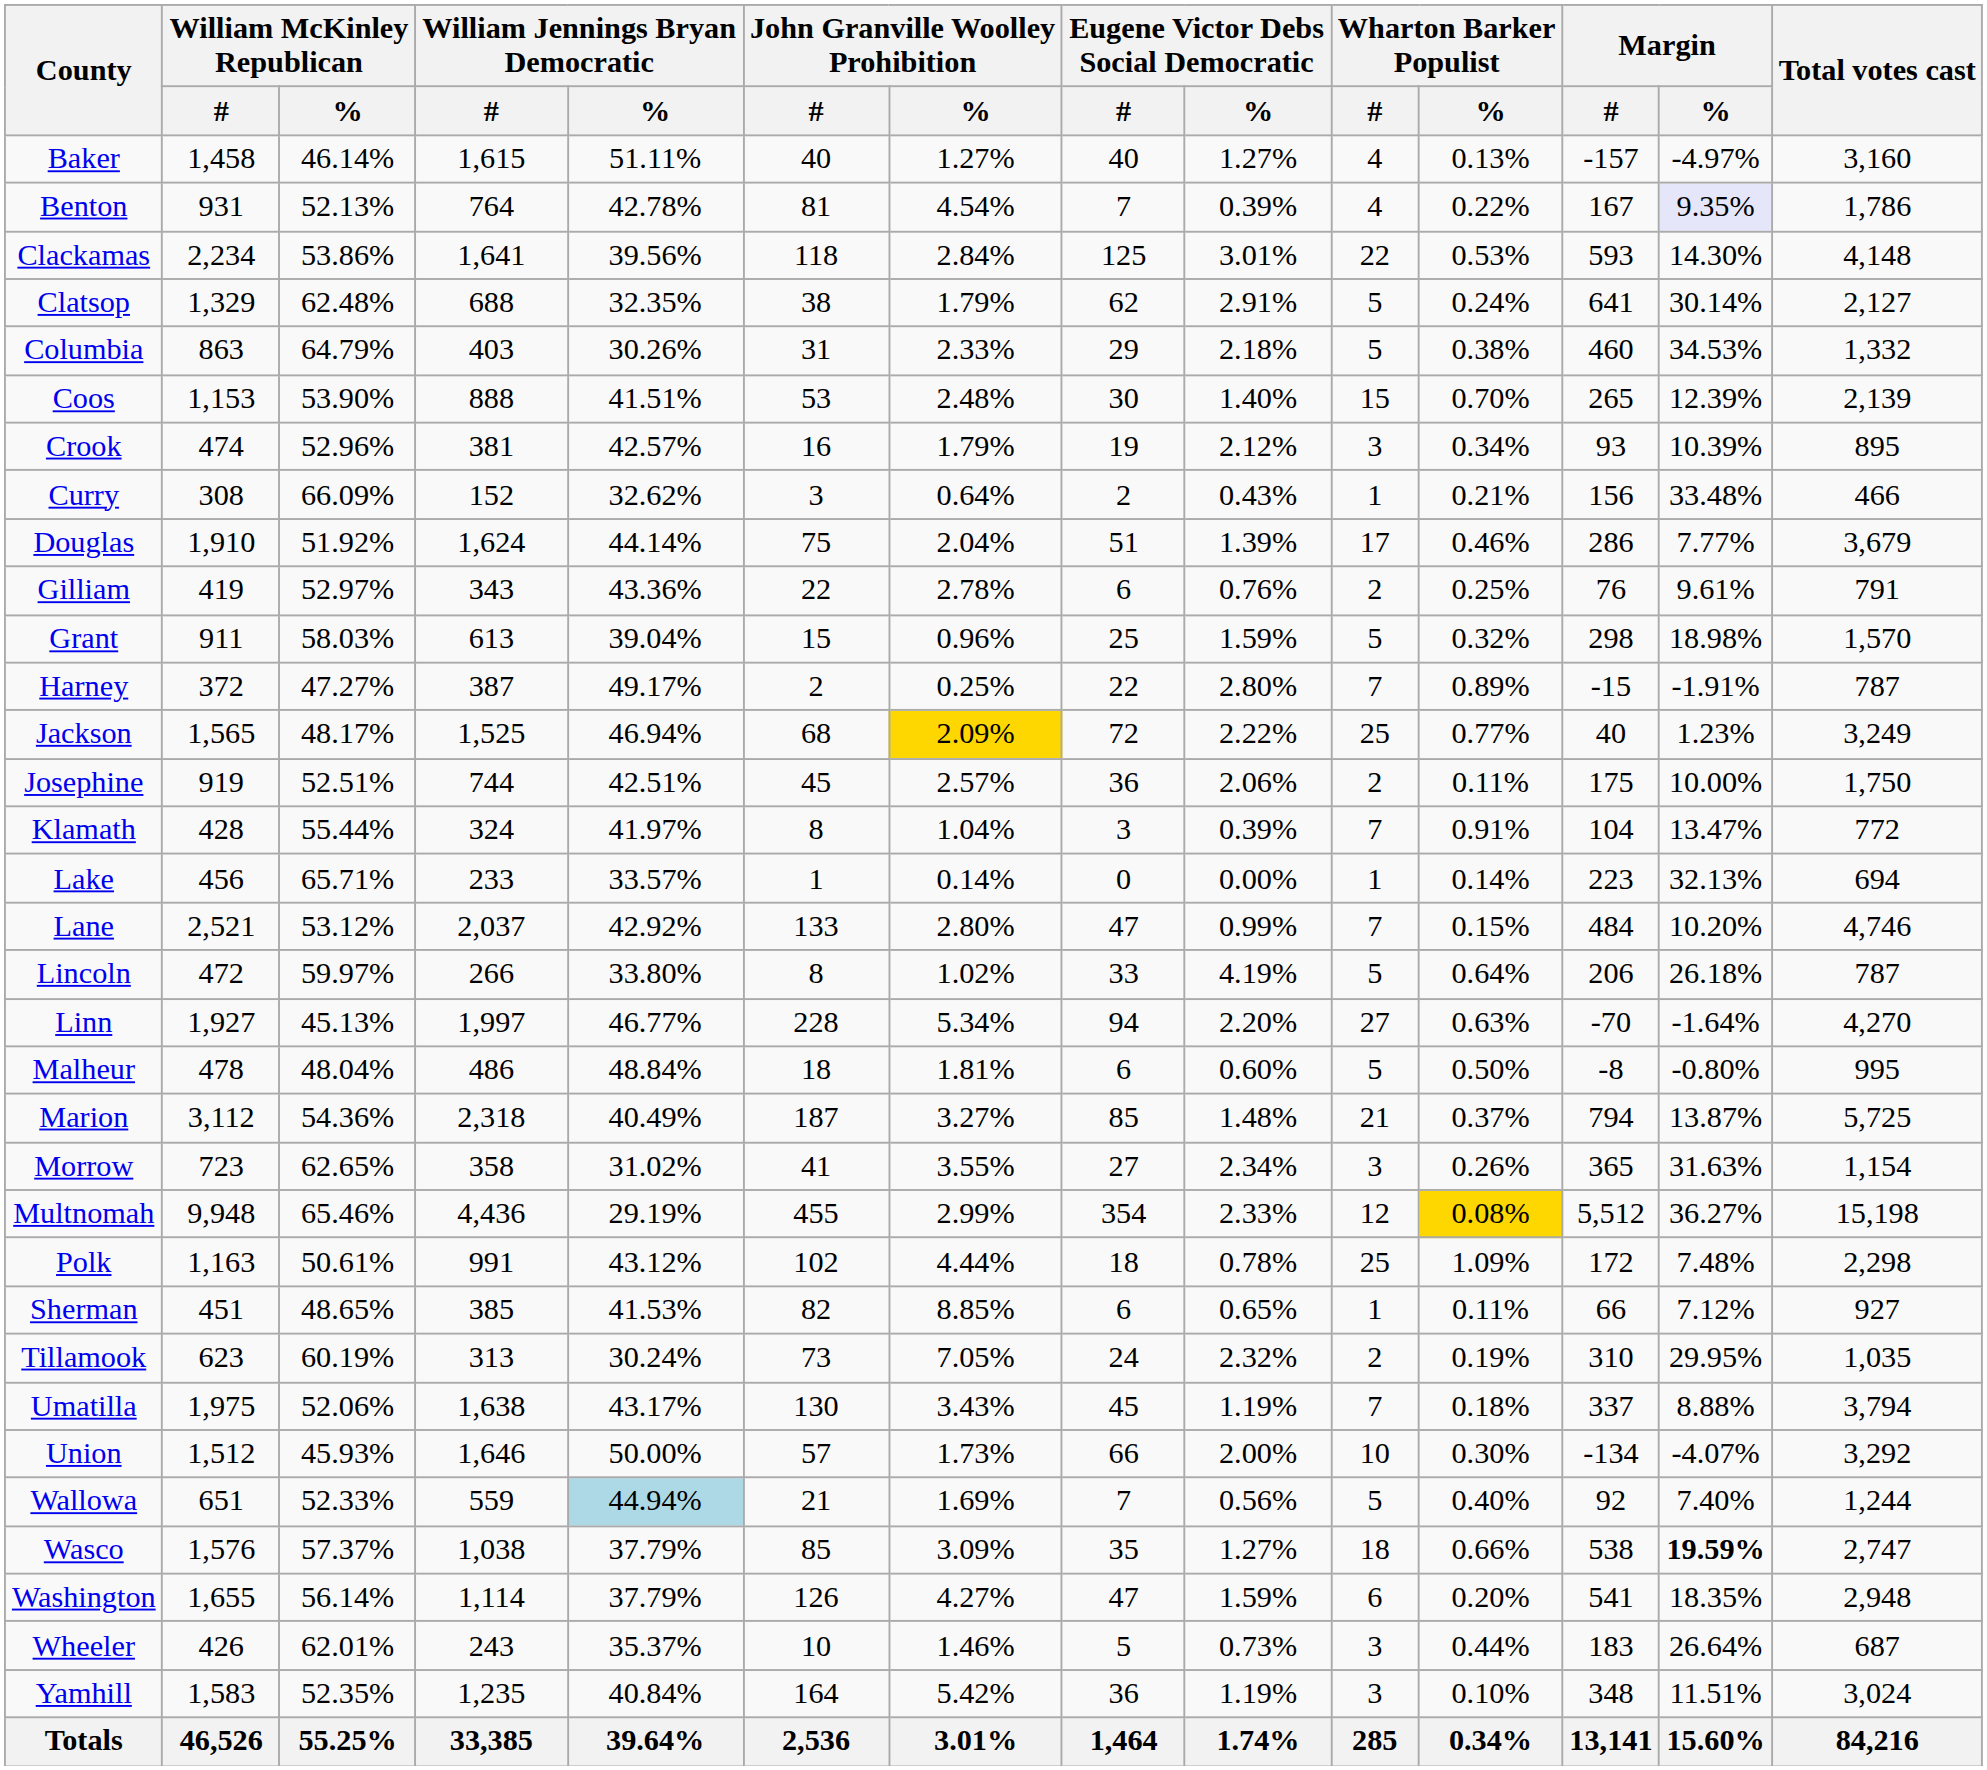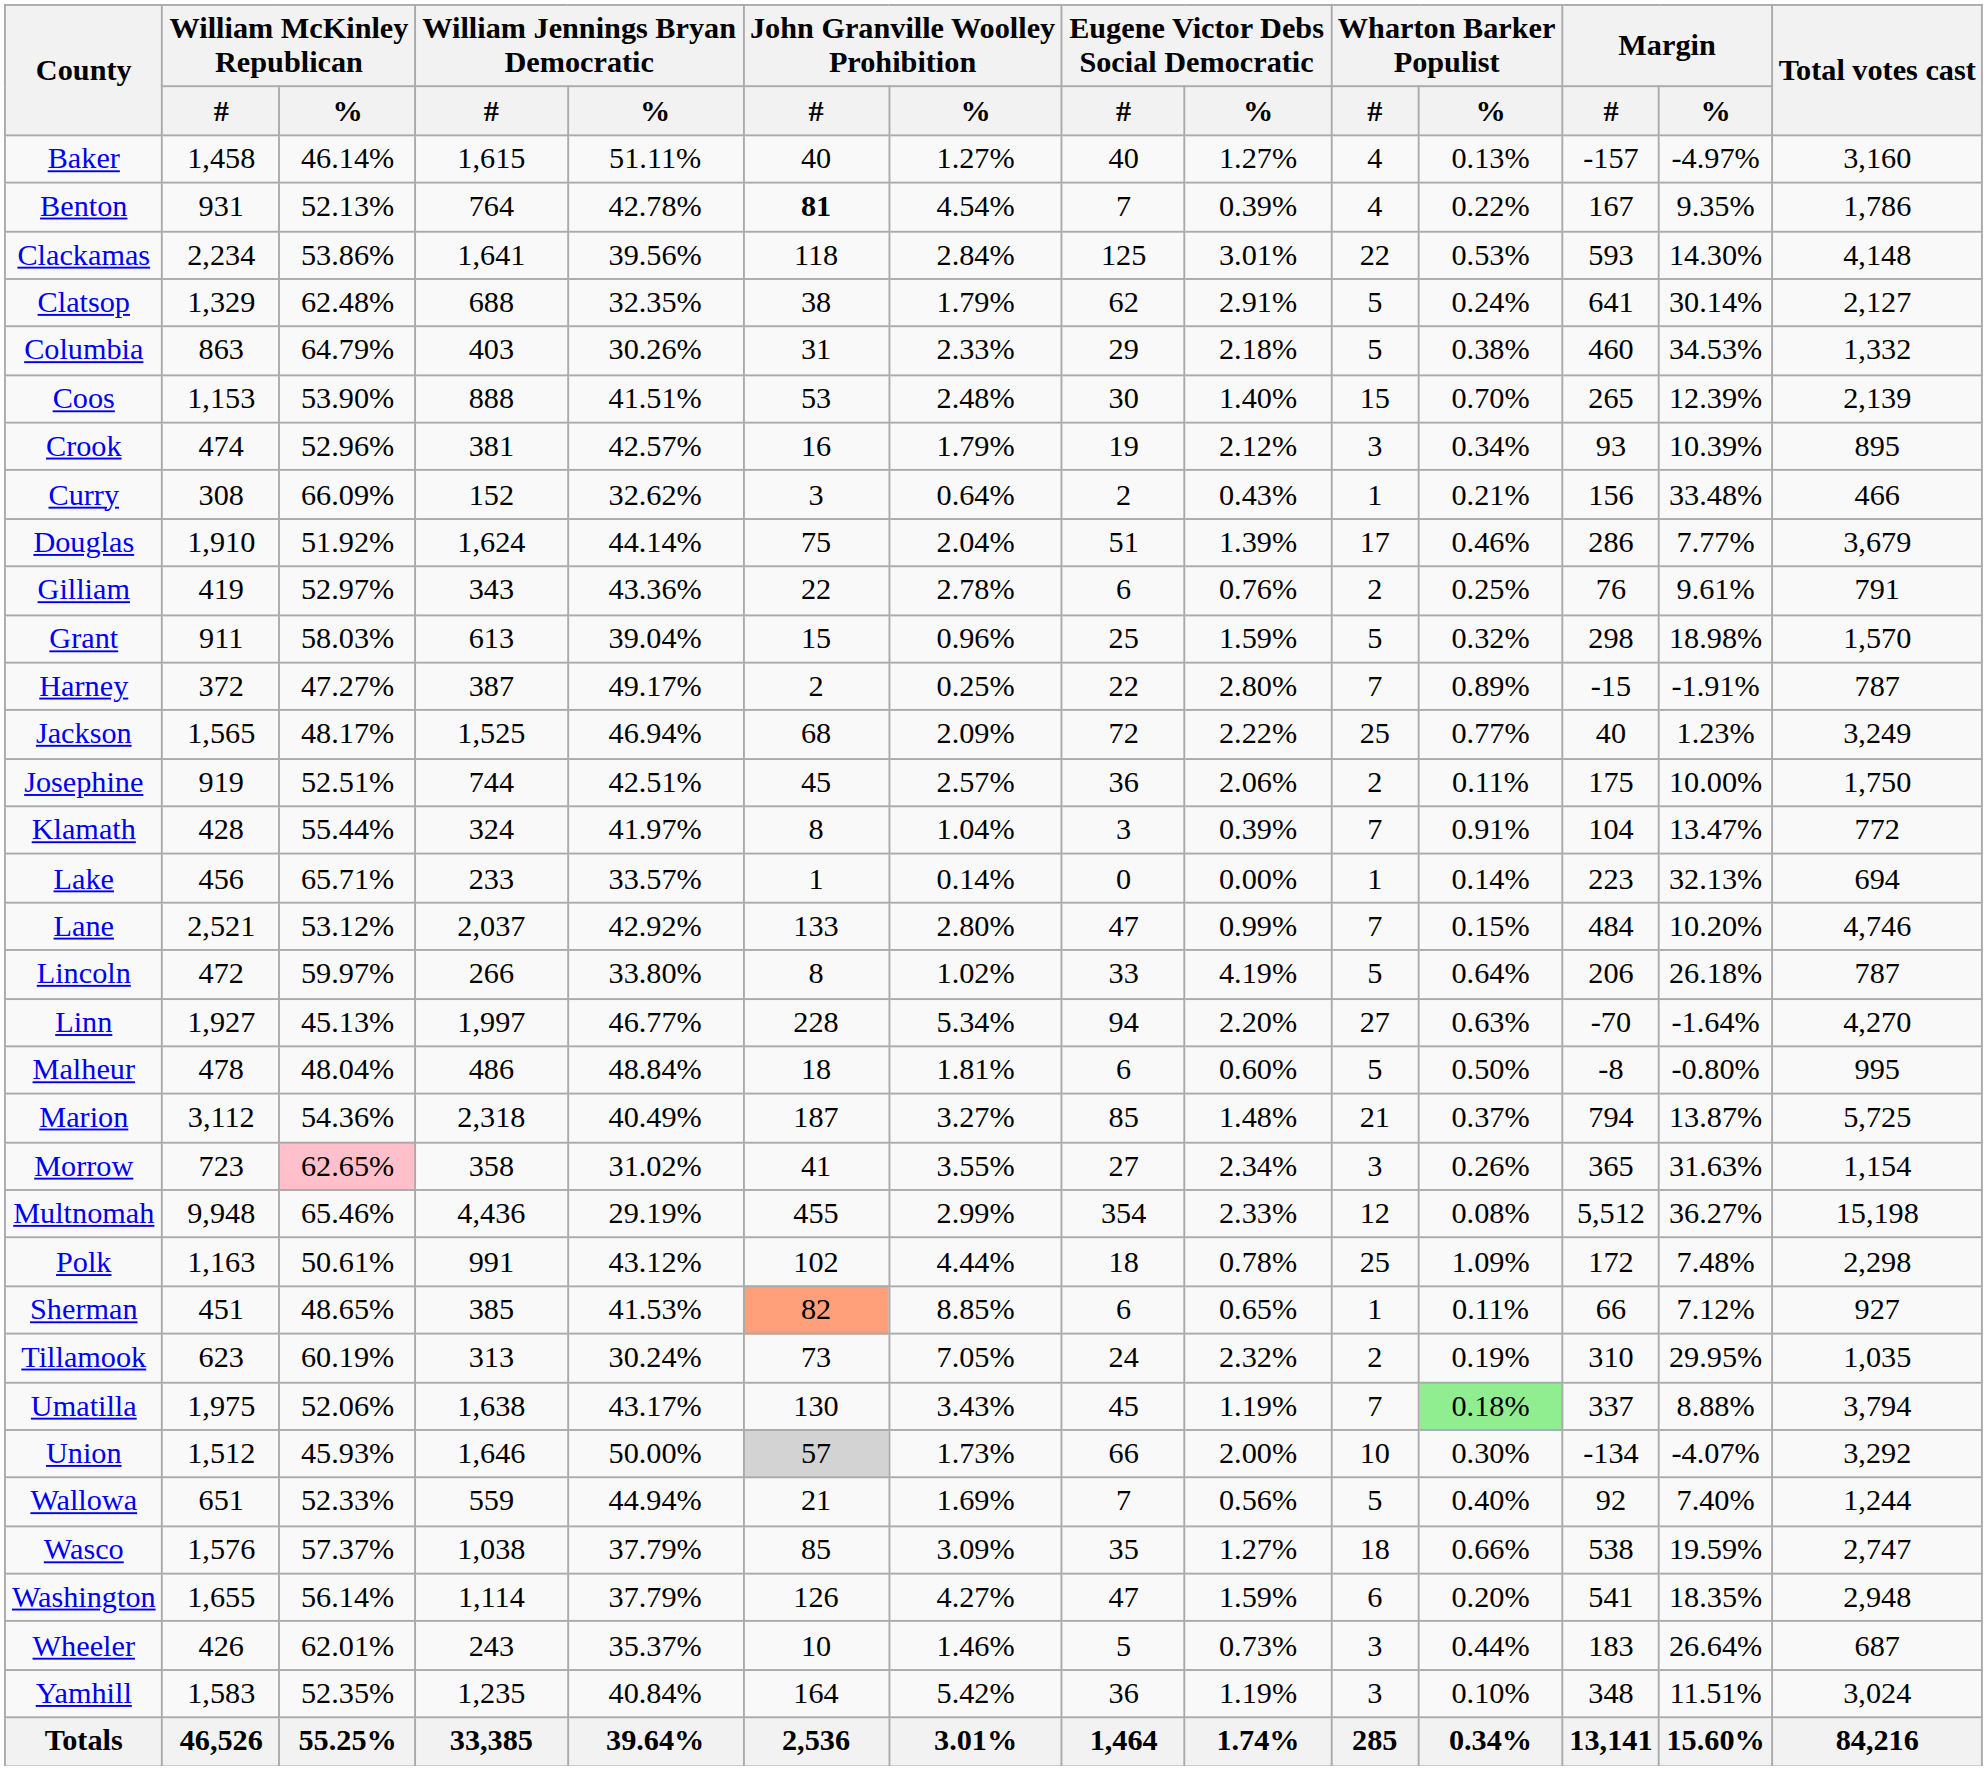(816, 206) normal -> (816, 206) bold
(1716, 206) lavender background -> (1716, 206) no background
(976, 733) gold background -> (976, 733) no background
(348, 1165) no background -> (348, 1165) pink background
(1491, 1213) gold background -> (1491, 1213) no background
(816, 1309) no background -> (816, 1309) lightsalmon background
(1491, 1405) no background -> (1491, 1405) lightgreen background
(816, 1453) no background -> (816, 1453) lightgrey background
(655, 1501) lightblue background -> (655, 1501) no background
(1716, 1549) bold -> (1716, 1549) normal
